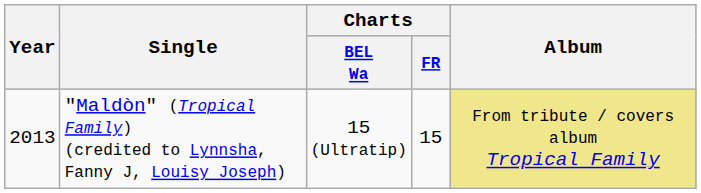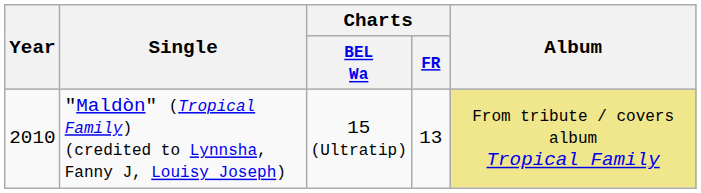(32, 139) 2013 -> (32, 139) 2010
(431, 139) 15 -> (431, 139) 13
